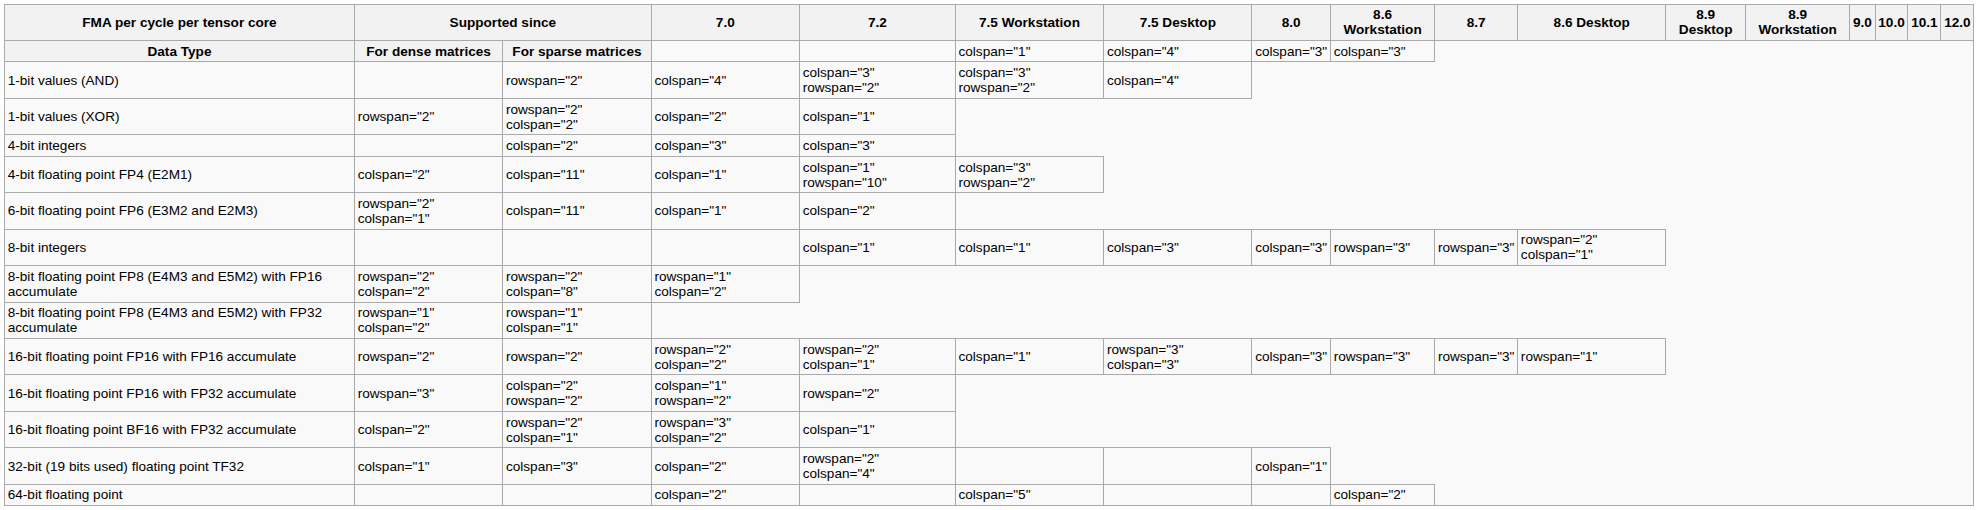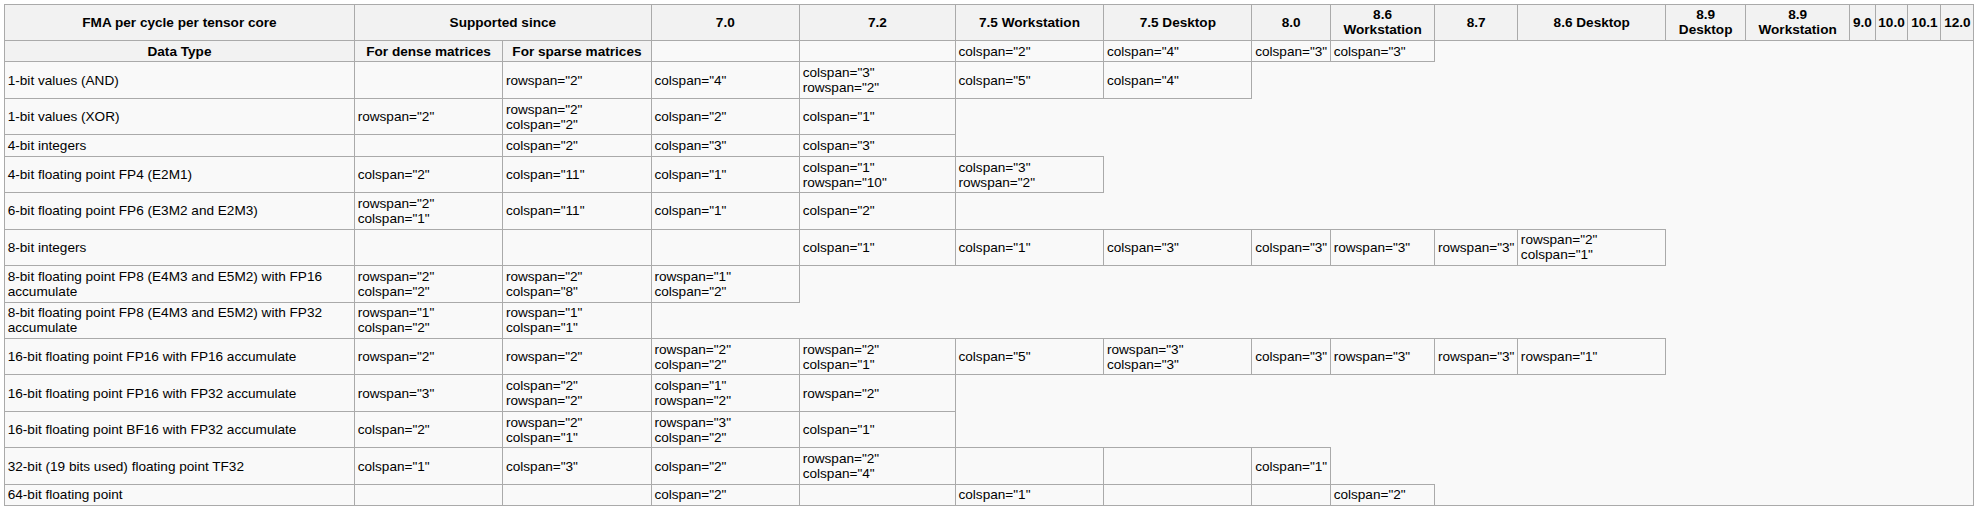(994, 51) colspan="1" -> (994, 51) colspan="2"
(997, 80) colspan="3" rowspan="2" -> (994, 80) colspan="5"
(994, 357) colspan="1" -> (994, 357) colspan="5"
(994, 495) colspan="5" -> (994, 495) colspan="1"
